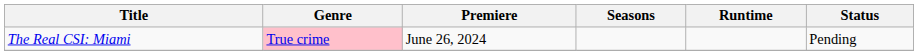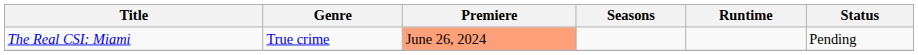(298, 38) pink background -> (298, 38) no background
(446, 38) no background -> (446, 38) lightsalmon background
